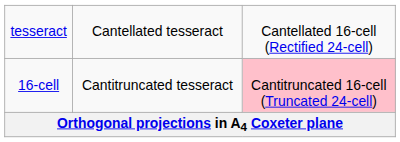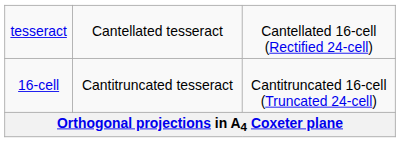(319, 93) pink background -> (319, 93) no background
